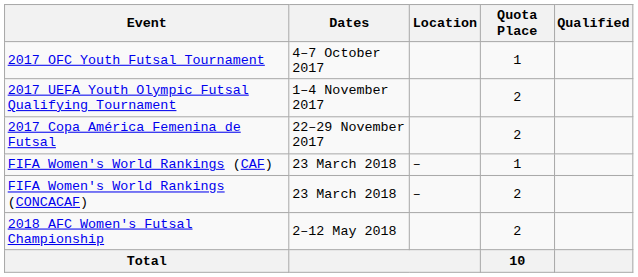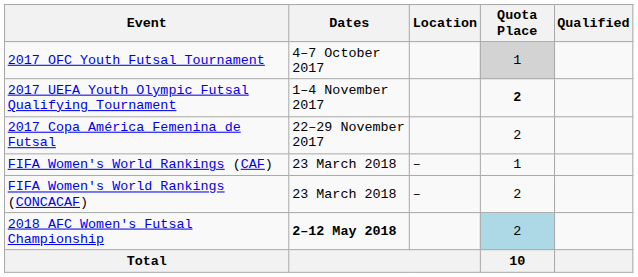(517, 60) no background -> (517, 60) lightgrey background
(517, 98) normal -> (517, 98) bold
(344, 231) normal -> (344, 231) bold
(517, 231) no background -> (517, 231) lightblue background
